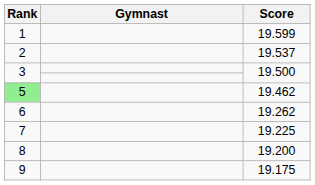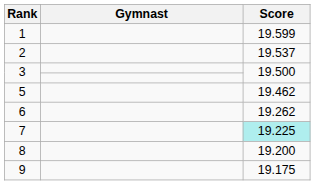(22, 92) lightgreen background -> (22, 92) no background
(277, 131) no background -> (277, 131) paleturquoise background
